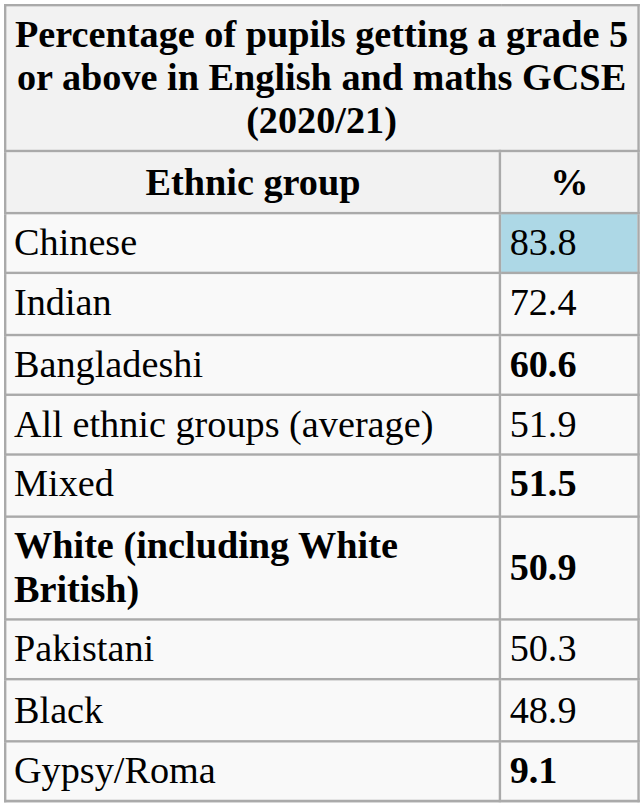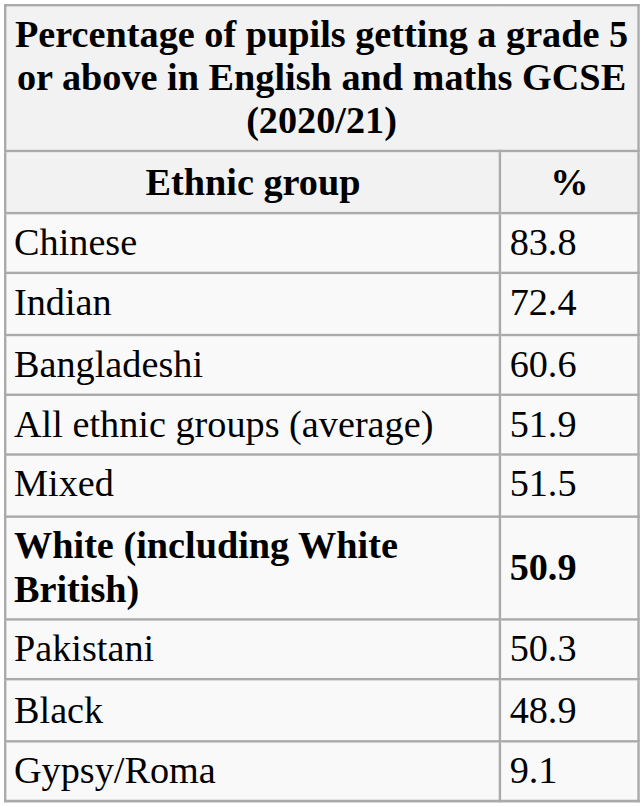(543, 242) lightblue background -> (543, 242) no background
(543, 363) bold -> (543, 363) normal
(543, 484) bold -> (543, 484) normal
(534, 770) bold -> (534, 770) normal
